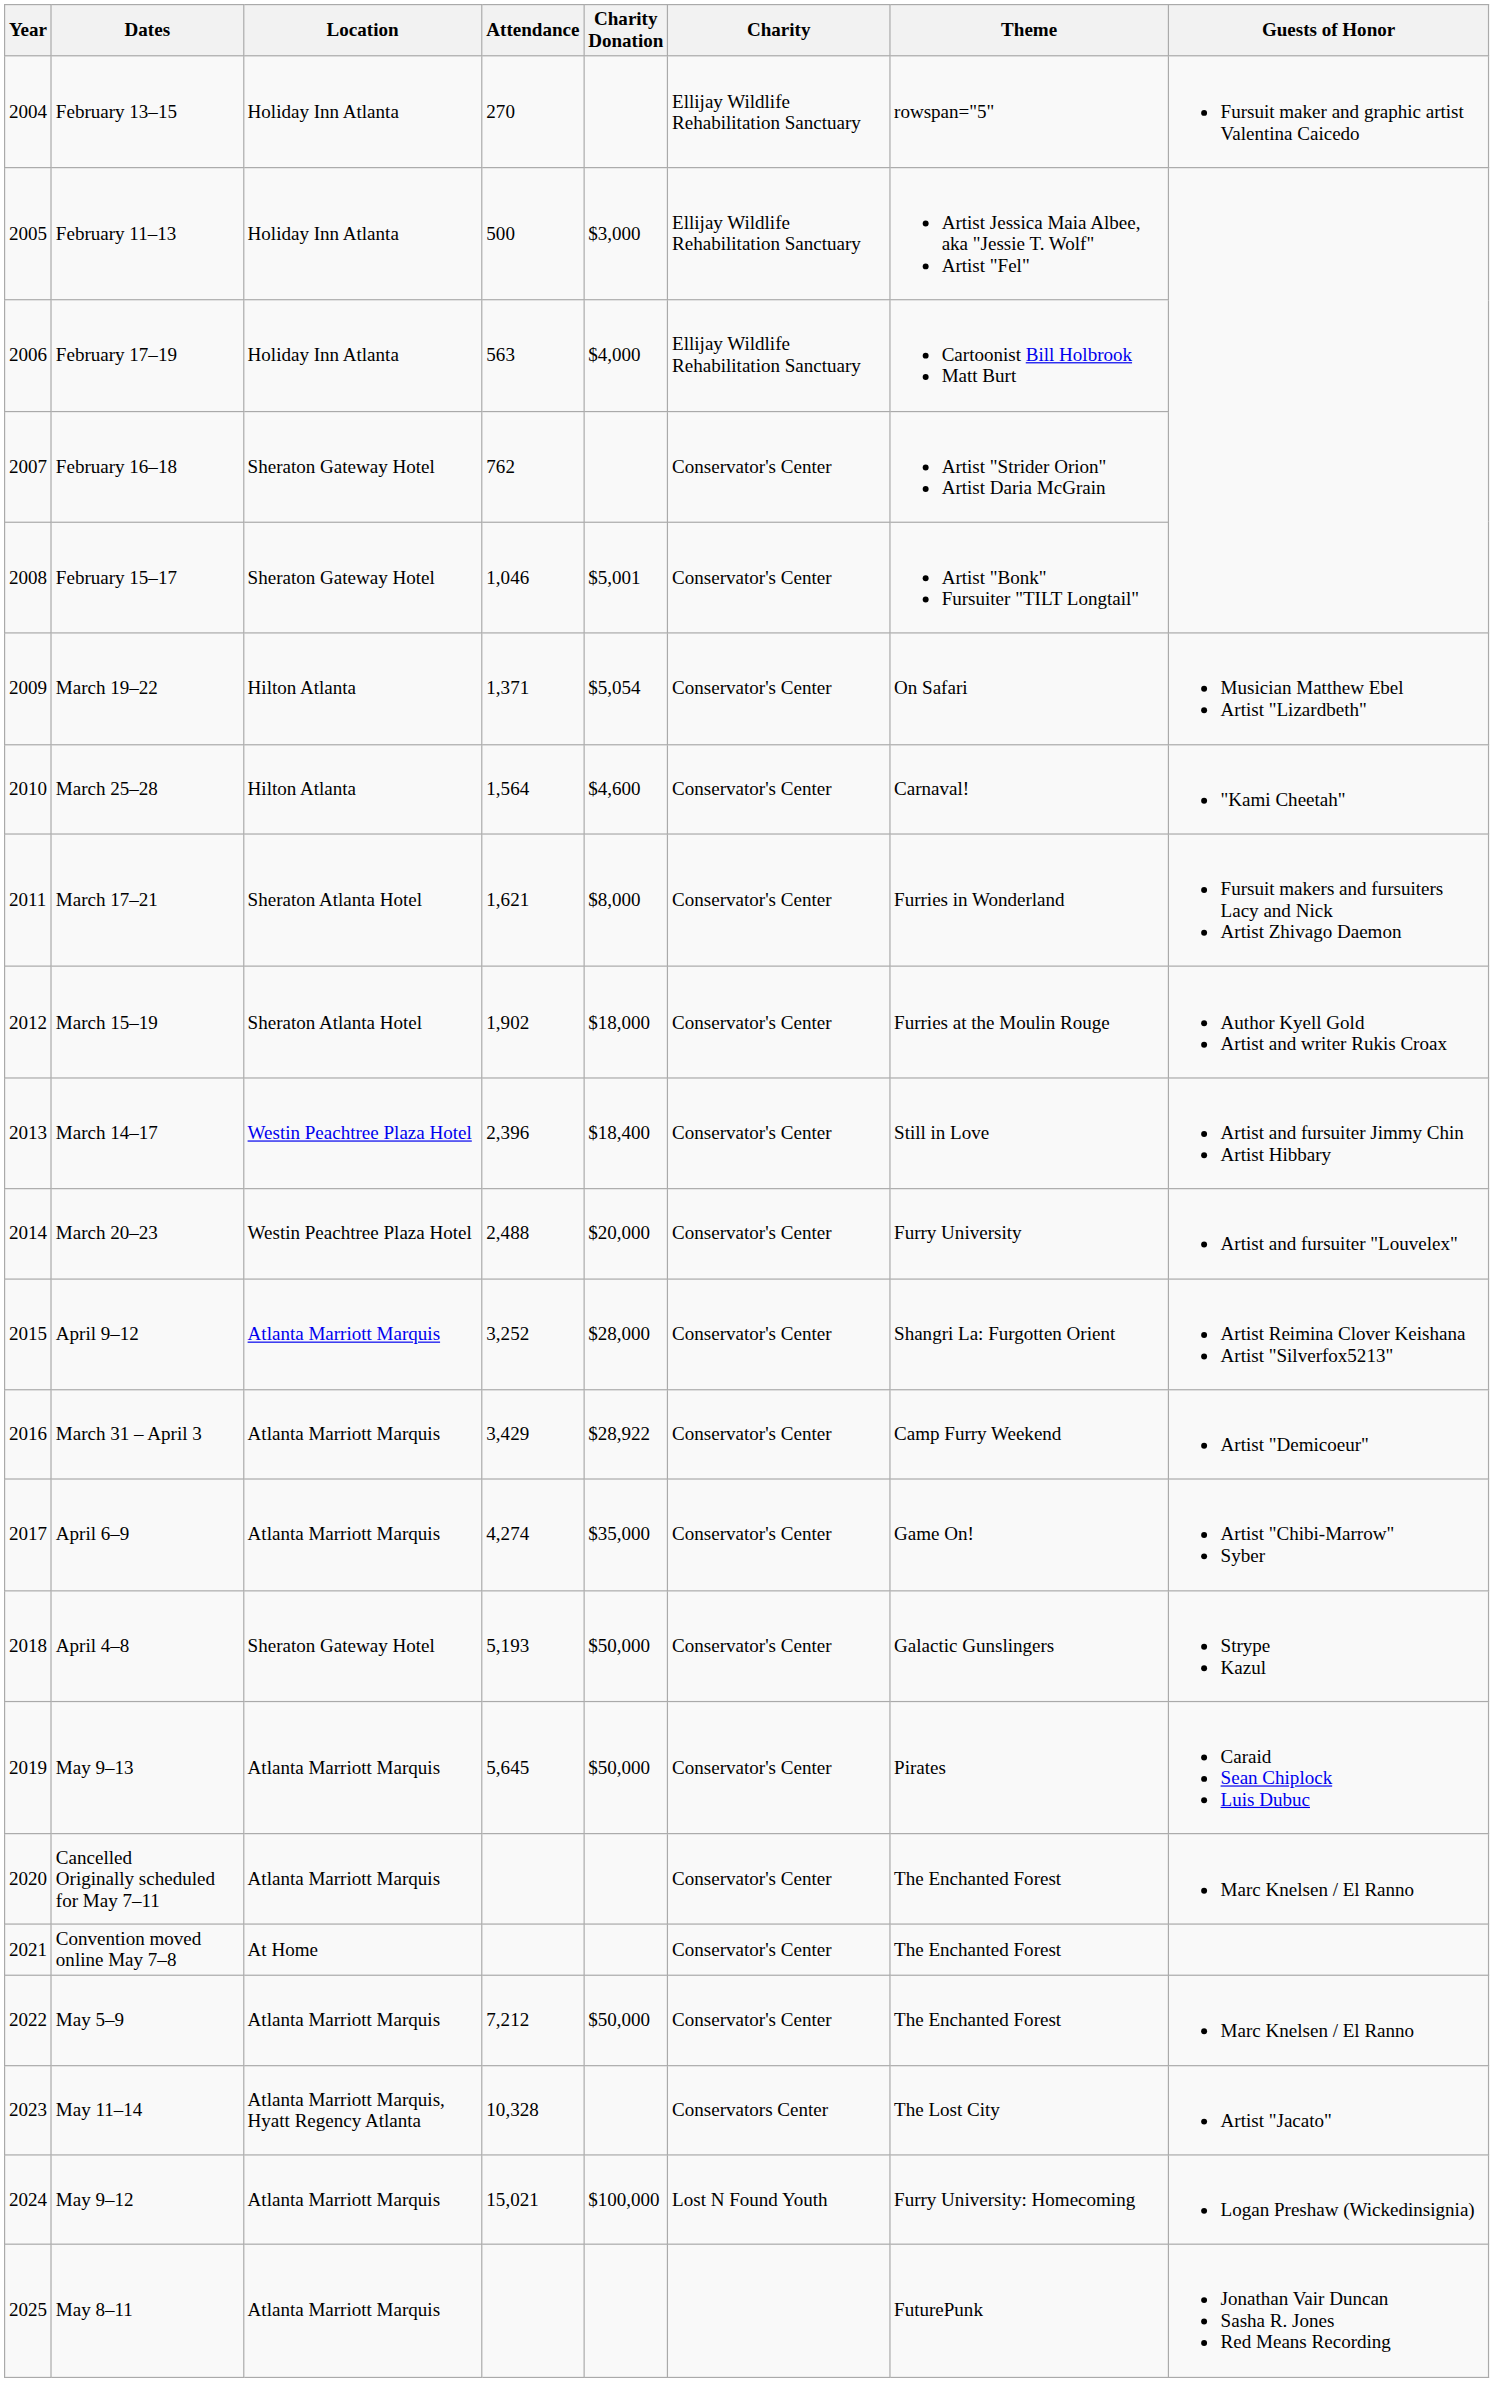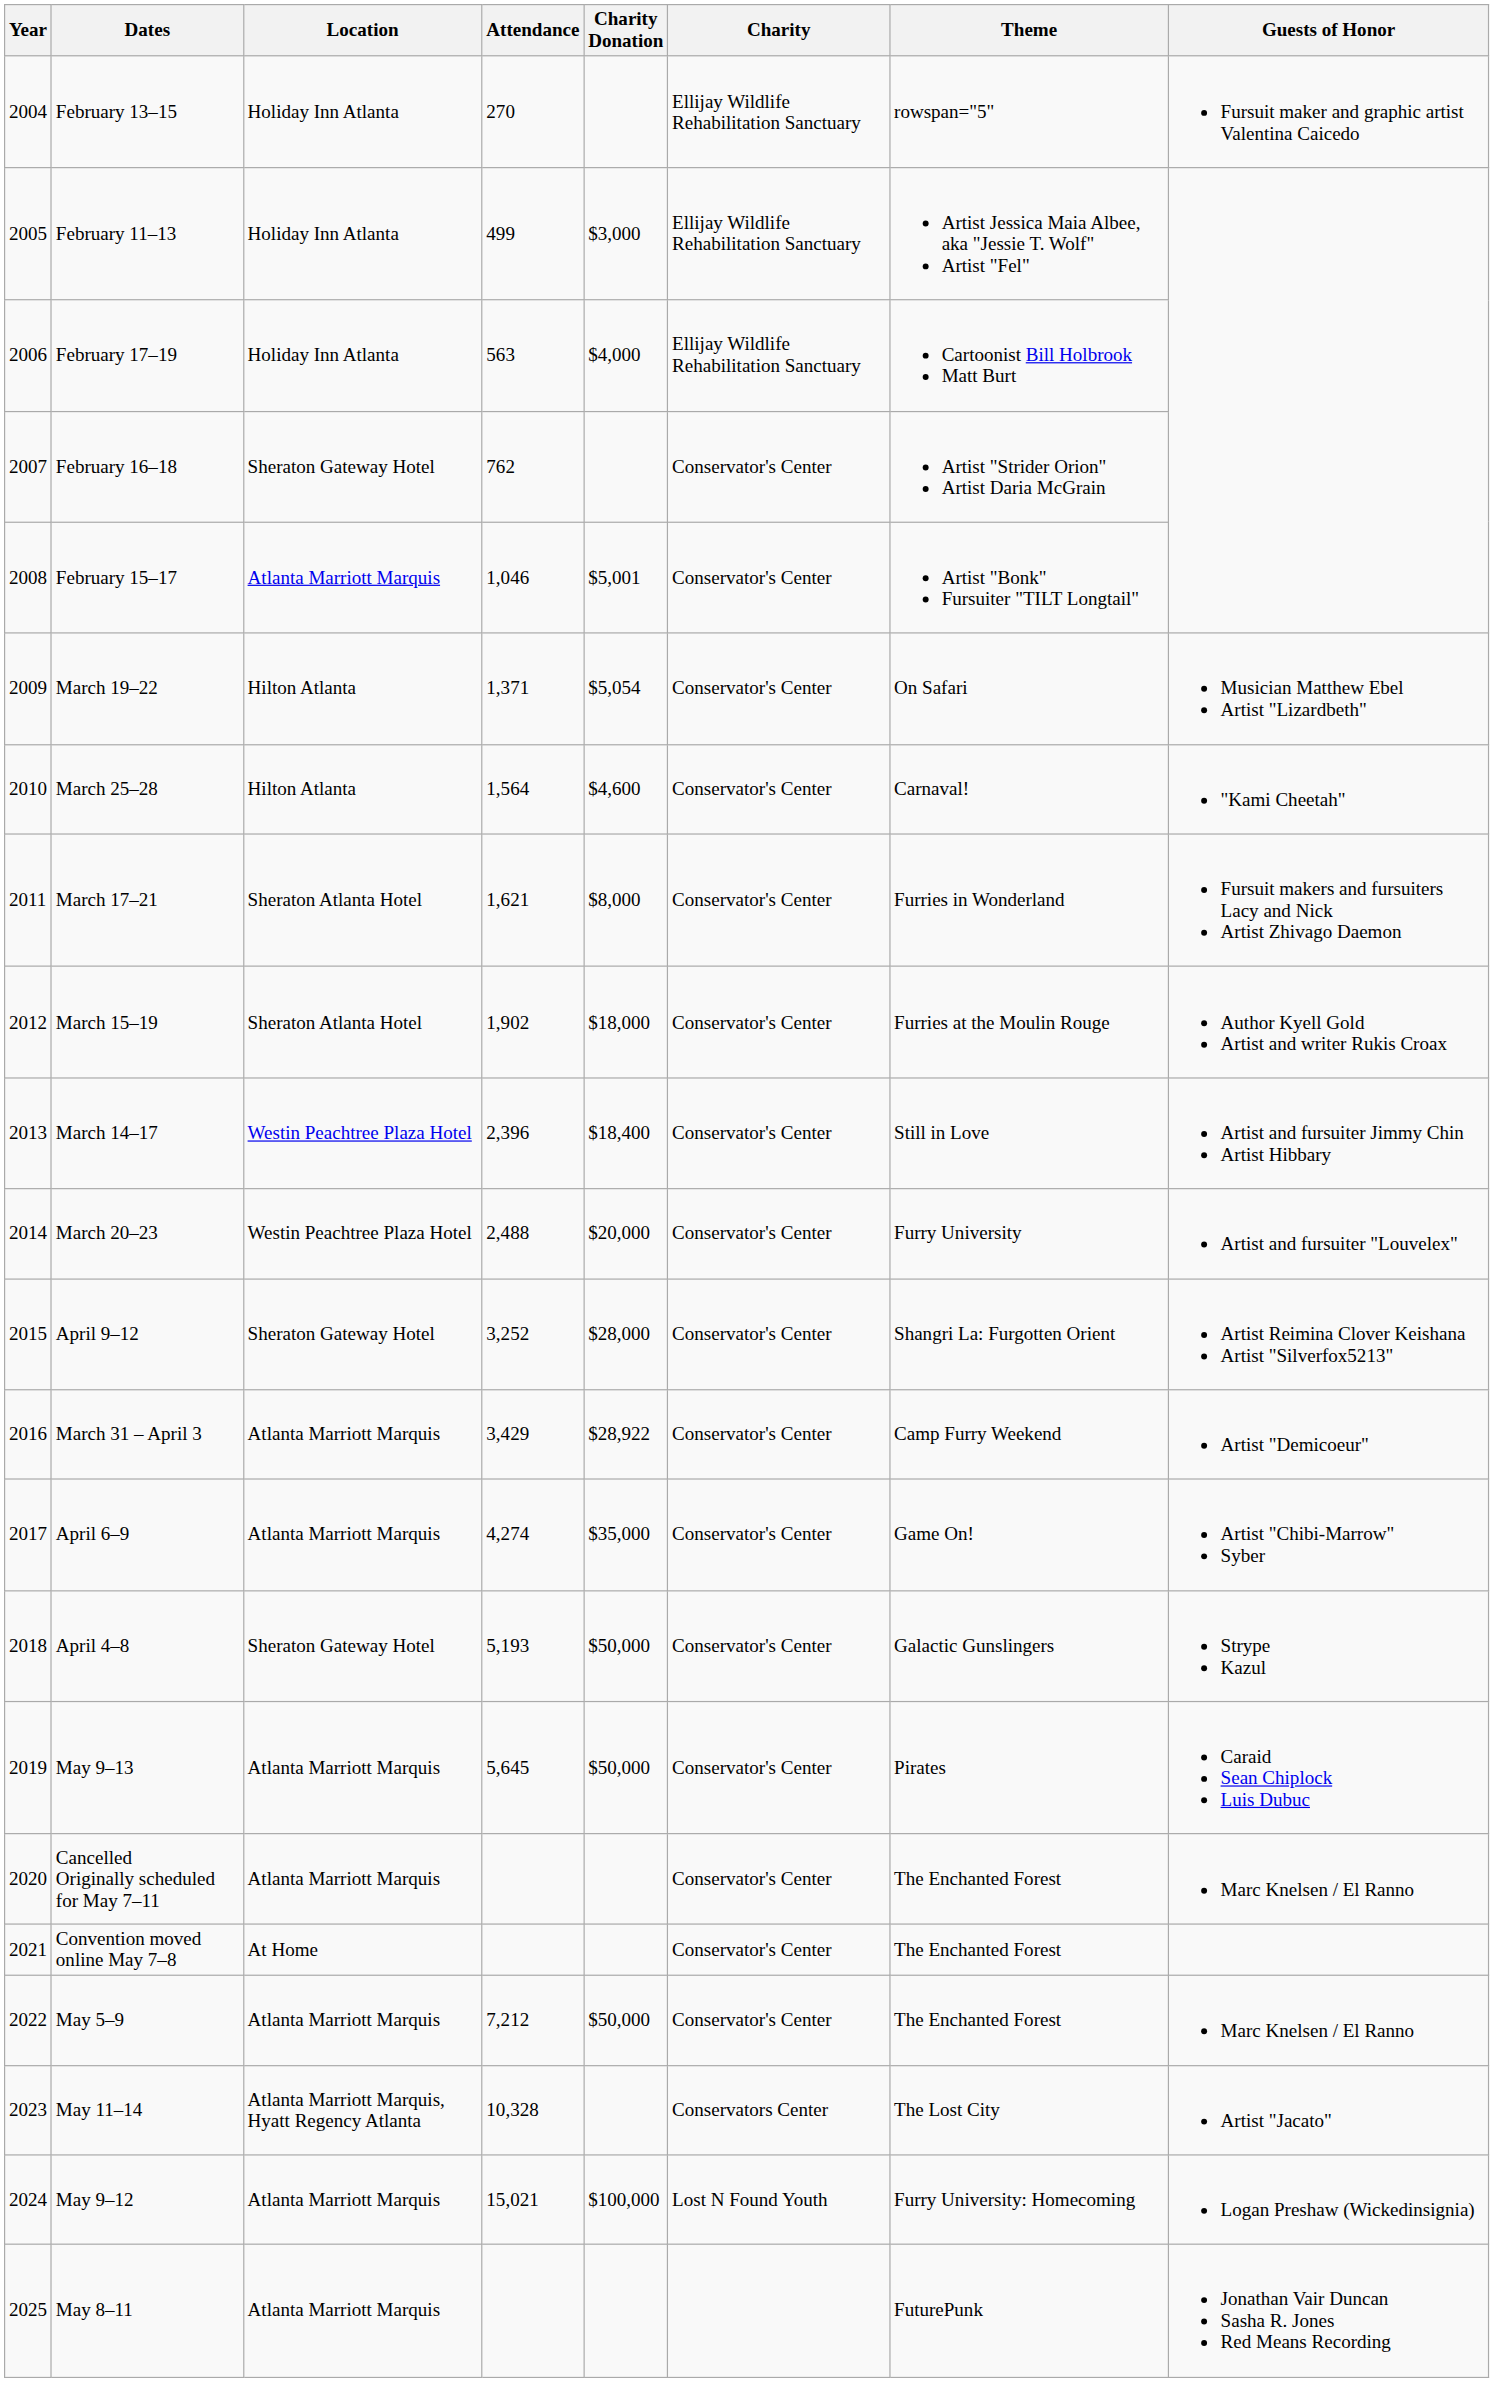(501, 233) 500 -> (501, 233) 499
(341, 577) Sheraton Gateway Hotel -> (344, 577) Atlanta Marriott Marquis
(344, 1333) Atlanta Marriott Marquis -> (341, 1333) Sheraton Gateway Hotel
